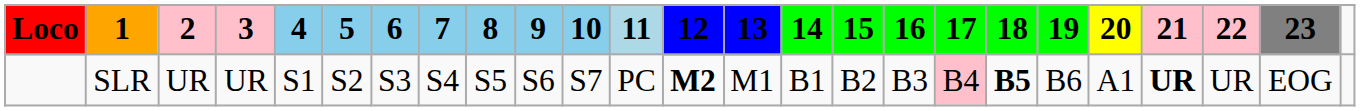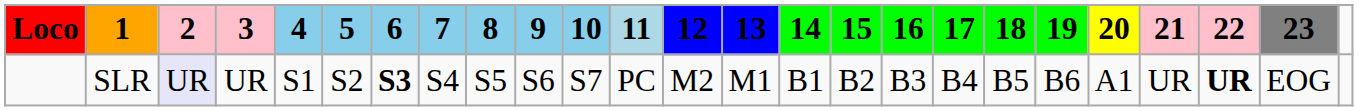(188, 79) no background -> (188, 79) lavender background
(395, 79) normal -> (395, 79) bold
(693, 79) bold -> (692, 79) normal
(961, 79) pink background -> (959, 79) no background
(1012, 79) bold -> (1011, 79) normal
(1172, 79) bold -> (1170, 79) normal
(1232, 79) normal -> (1229, 79) bold
